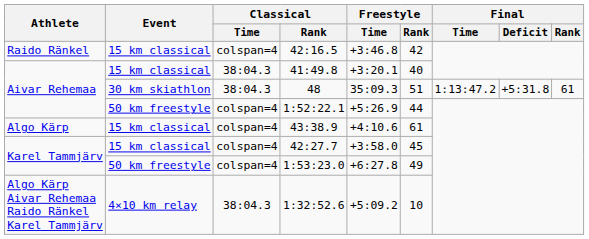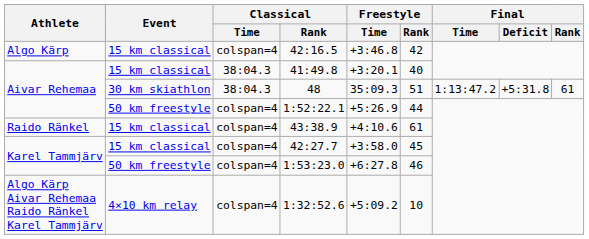(48, 51) Raido Ränkel -> (38, 51) Algo Kärp
(38, 127) Algo Kärp -> (48, 127) Raido Ränkel
(416, 165) 49 -> (416, 165) 46
(247, 204) 38:04.3 -> (247, 204) colspan=4
